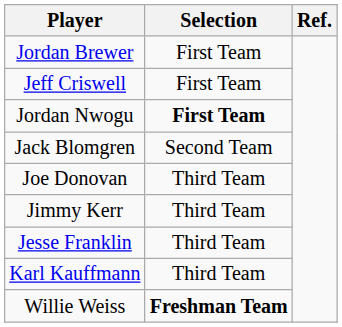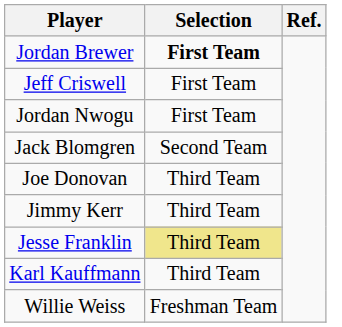(219, 52) normal -> (214, 52) bold
(219, 115) bold -> (214, 115) normal
(219, 242) no background -> (214, 242) khaki background
(219, 305) bold -> (214, 305) normal
